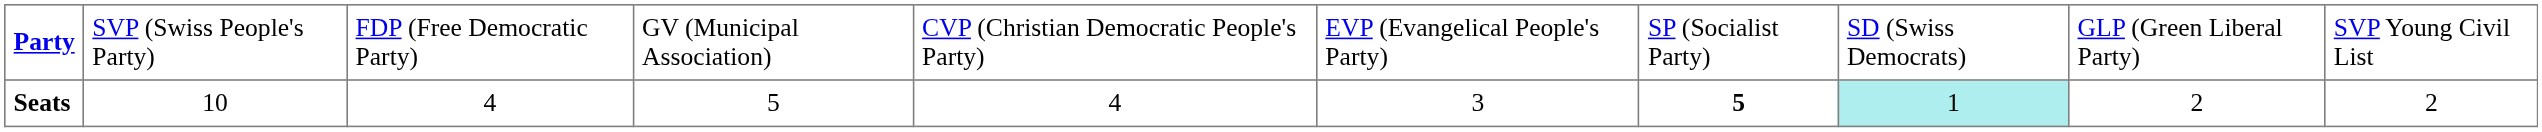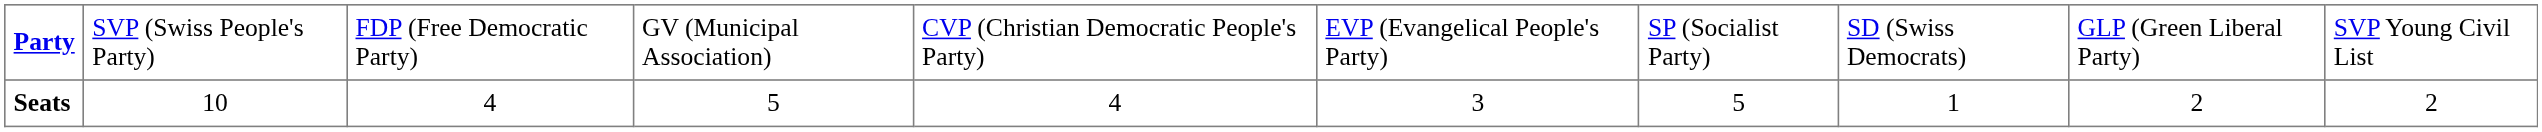(1739, 102) bold -> (1739, 102) normal
(1953, 102) paleturquoise background -> (1953, 102) no background
